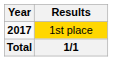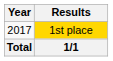(19, 30) bold -> (19, 30) normal
